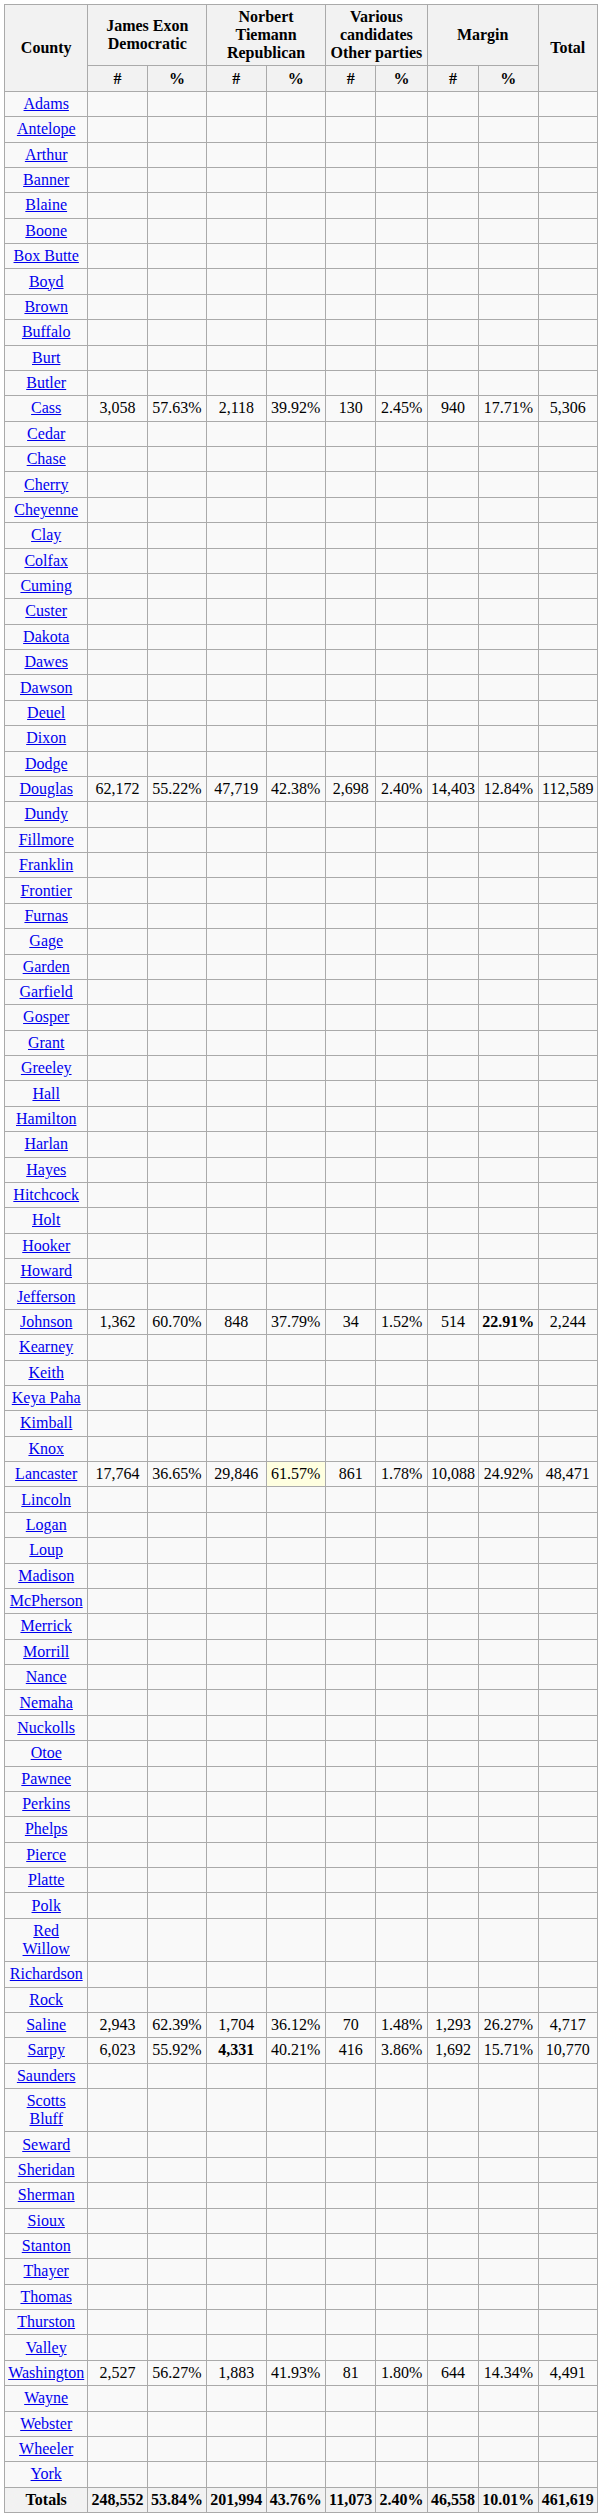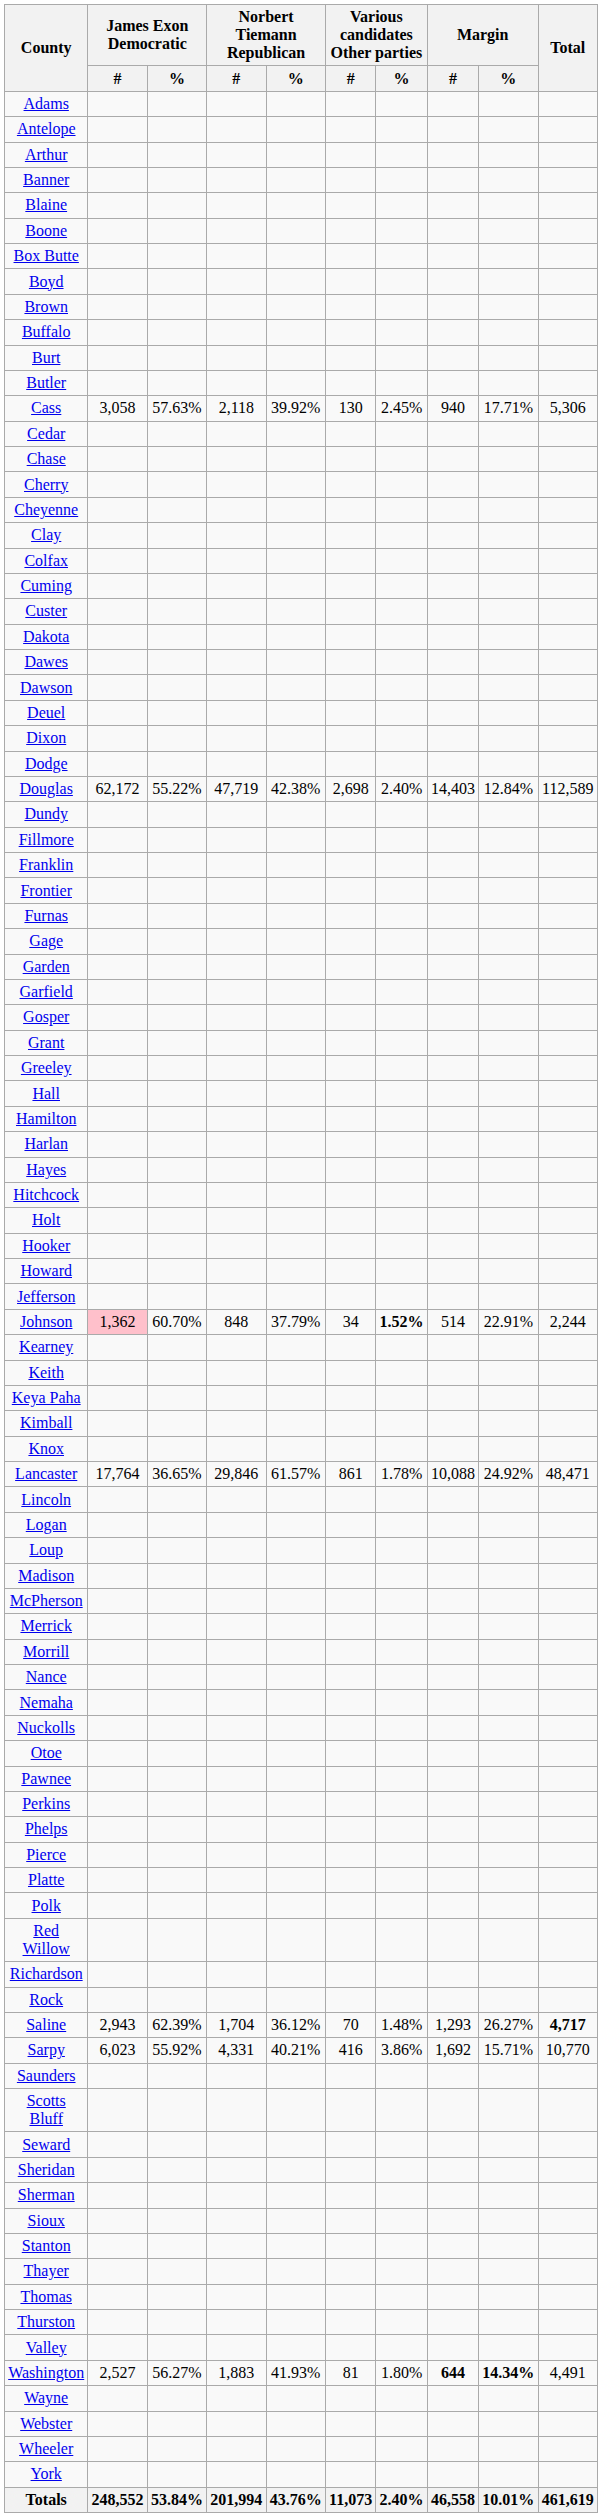(118, 1321) no background -> (118, 1321) pink background
(402, 1321) normal -> (402, 1321) bold
(508, 1321) bold -> (508, 1321) normal
(296, 1474) lightyellow background -> (296, 1474) no background
(568, 2025) normal -> (568, 2025) bold
(236, 2050) bold -> (236, 2050) normal
(453, 2372) normal -> (453, 2372) bold
(508, 2372) normal -> (508, 2372) bold
